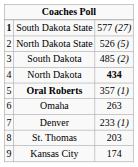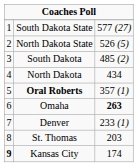(9, 28) bold -> (9, 28) normal
(114, 75) bold -> (114, 75) normal
(114, 106) normal -> (114, 106) bold
(9, 153) normal -> (9, 153) bold
